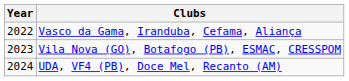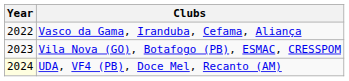(20, 67) no background -> (20, 67) lightyellow background
